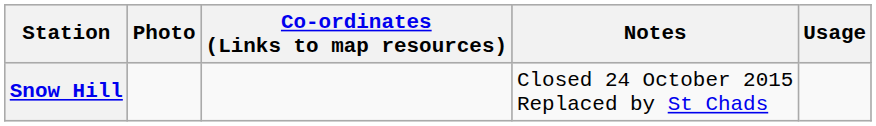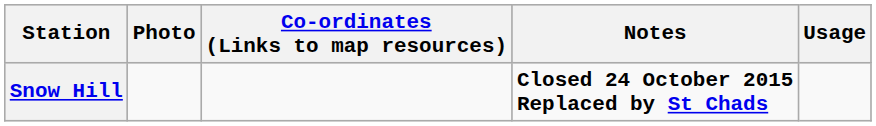(655, 92) normal -> (655, 92) bold
